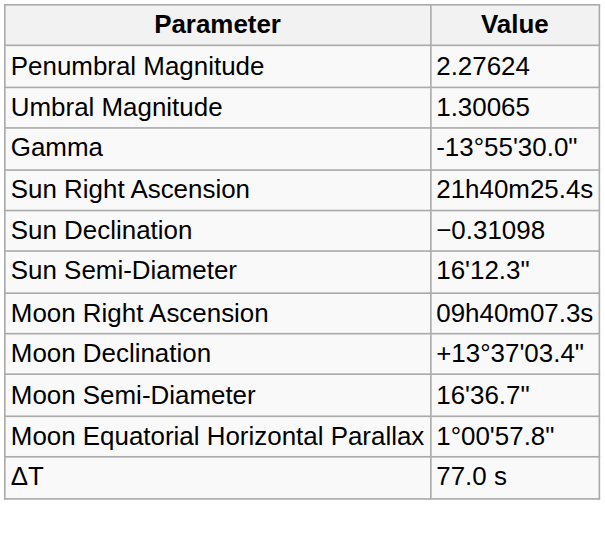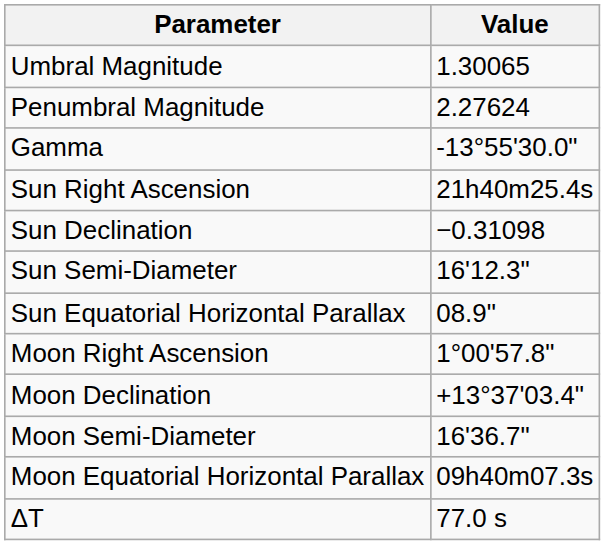rows swapped: (138, 66) <-> (117, 107)
+ row: (208, 312)
(515, 312) 09h40m07.3s -> (495, 353) 1°00'57.8"
(495, 436) 1°00'57.8" -> (515, 477) 09h40m07.3s
